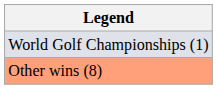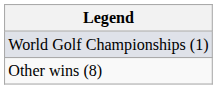(55, 71) lightsalmon background -> (55, 71) no background
